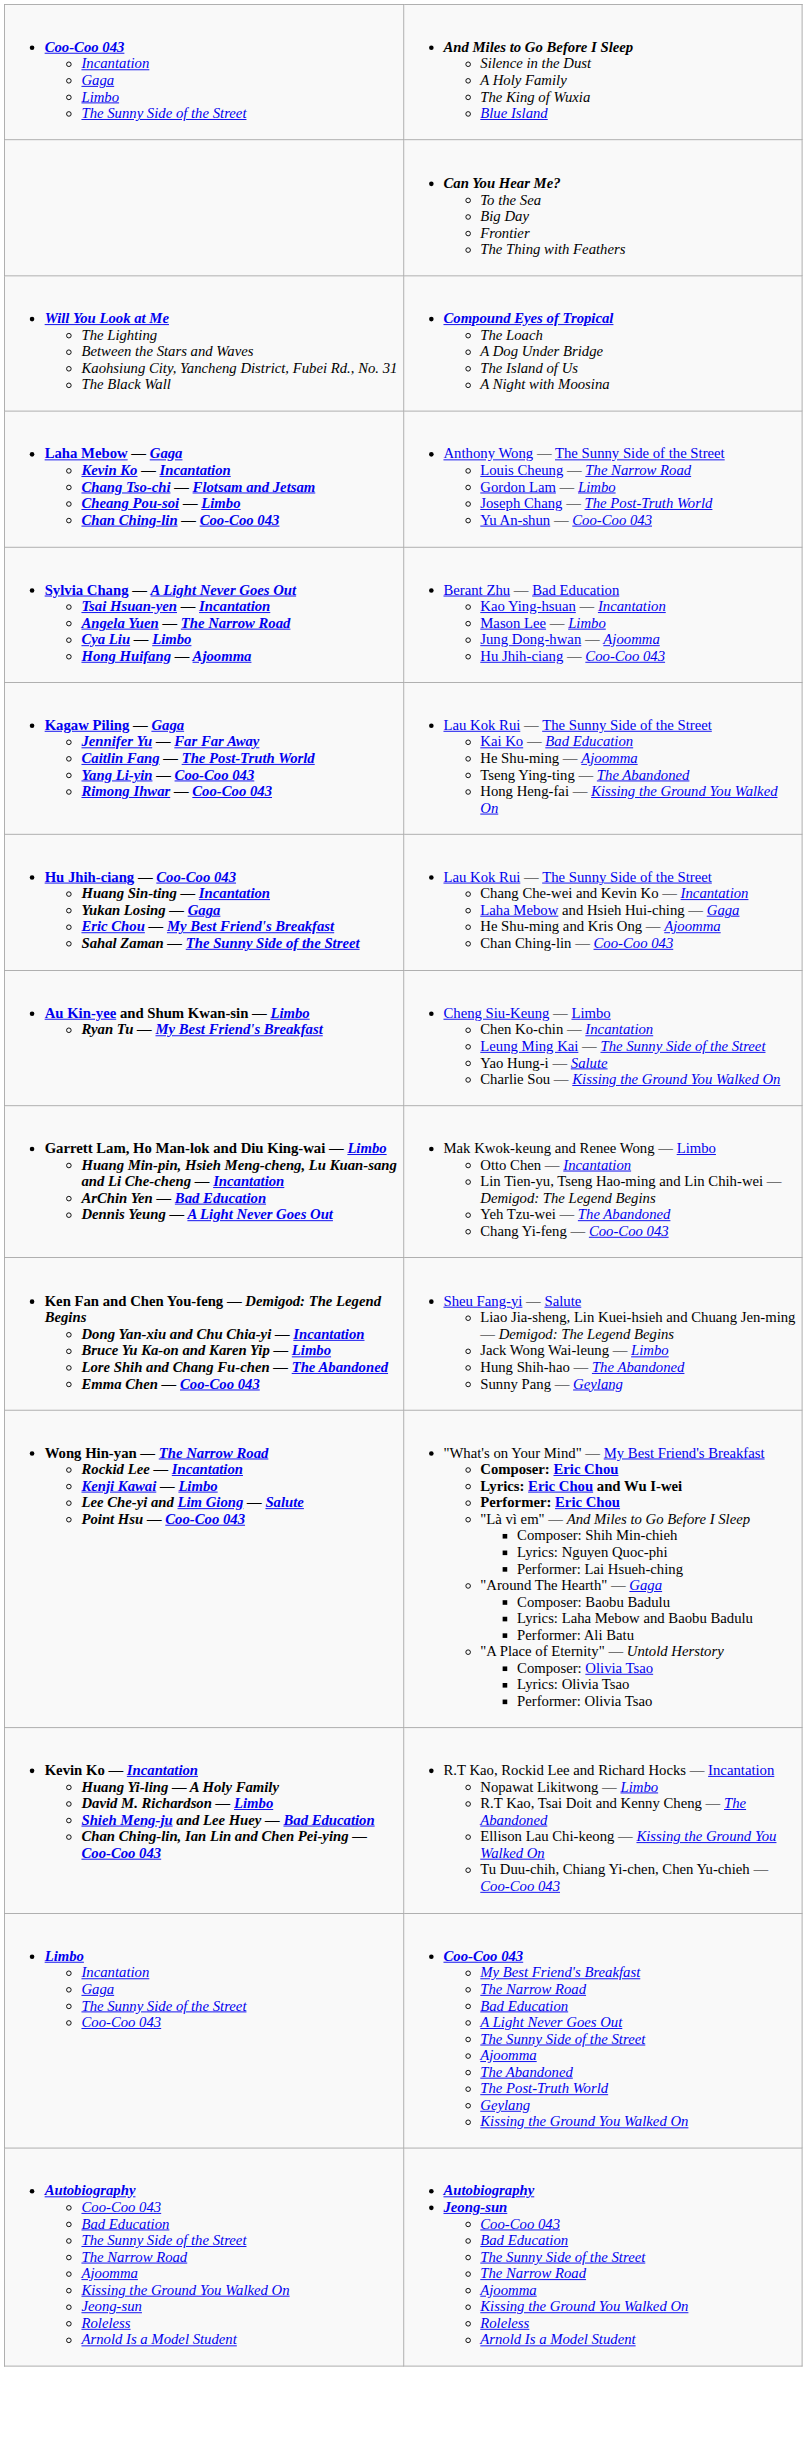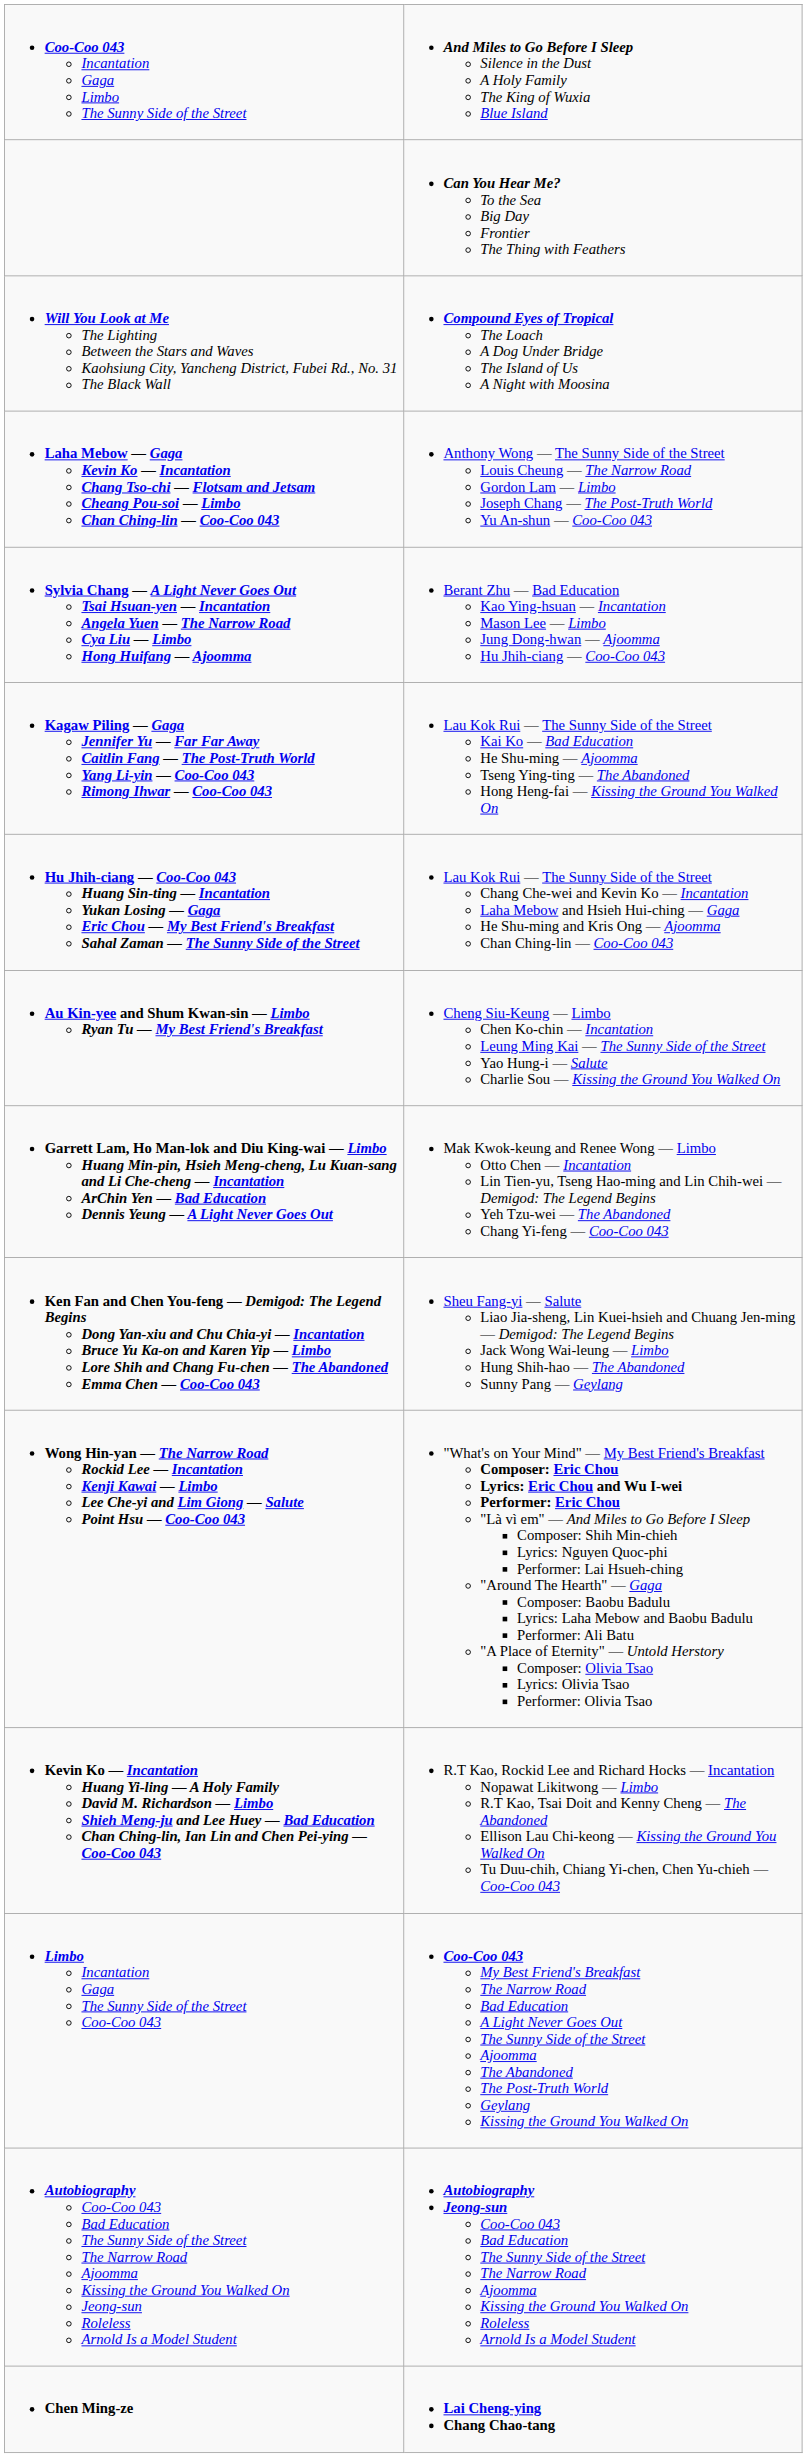+ row: (204, 2409)
